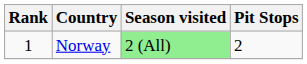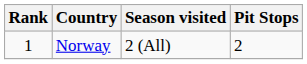(148, 44) lightgreen background -> (148, 44) no background
